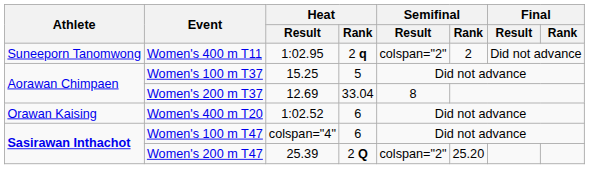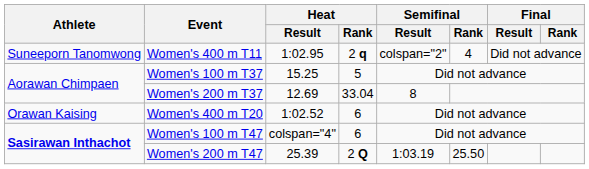(468, 54) 2 -> (468, 54) 4
(413, 154) colspan="2" -> (413, 154) 1:03.19
(468, 154) 25.20 -> (468, 154) 25.50
